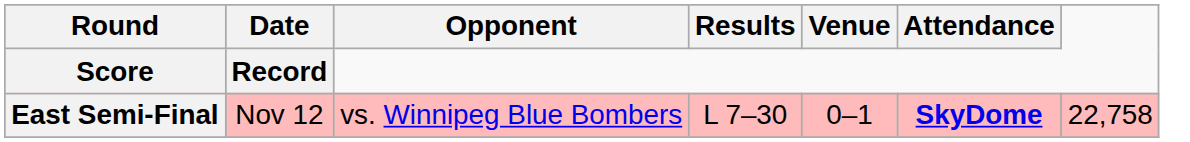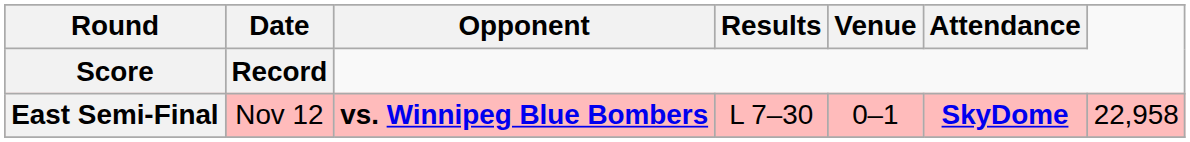(511, 114) normal -> (524, 114) bold
(1110, 114) 22,758 -> (1136, 114) 22,958
